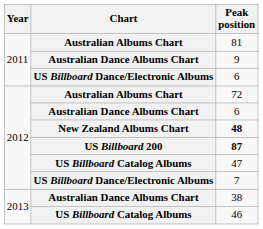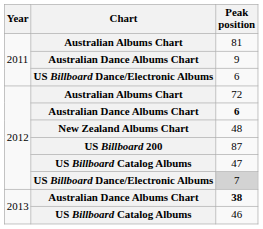(237, 111) normal -> (237, 111) bold
(237, 128) bold -> (237, 128) normal
(237, 146) bold -> (237, 146) normal
(237, 180) no background -> (237, 180) lightgrey background
(237, 197) normal -> (237, 197) bold
